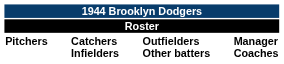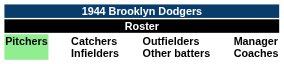(26, 41) no background -> (26, 41) lightgreen background
